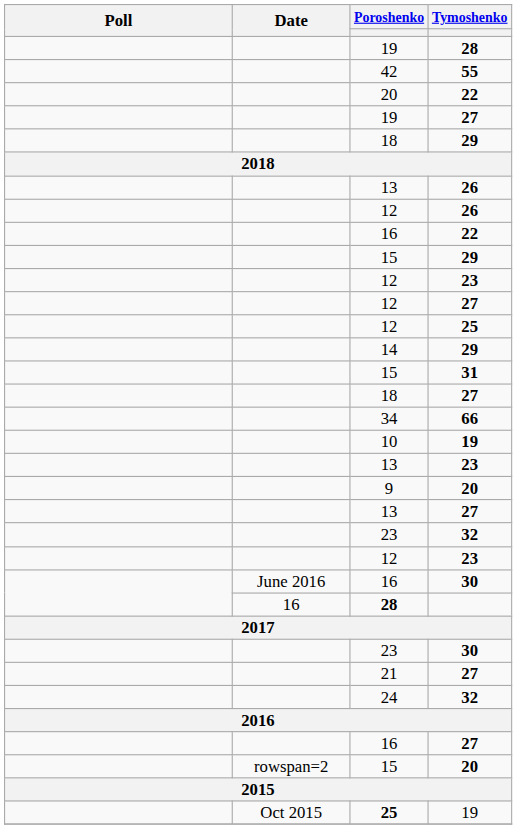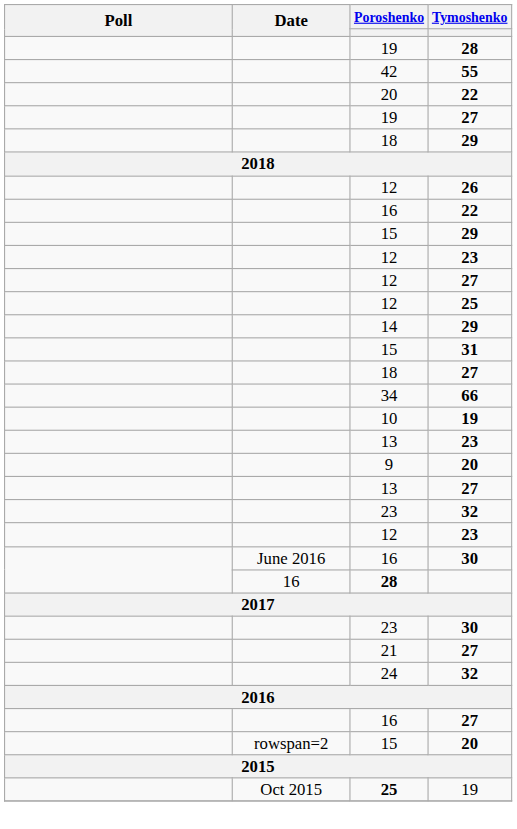- row: (389, 187)
